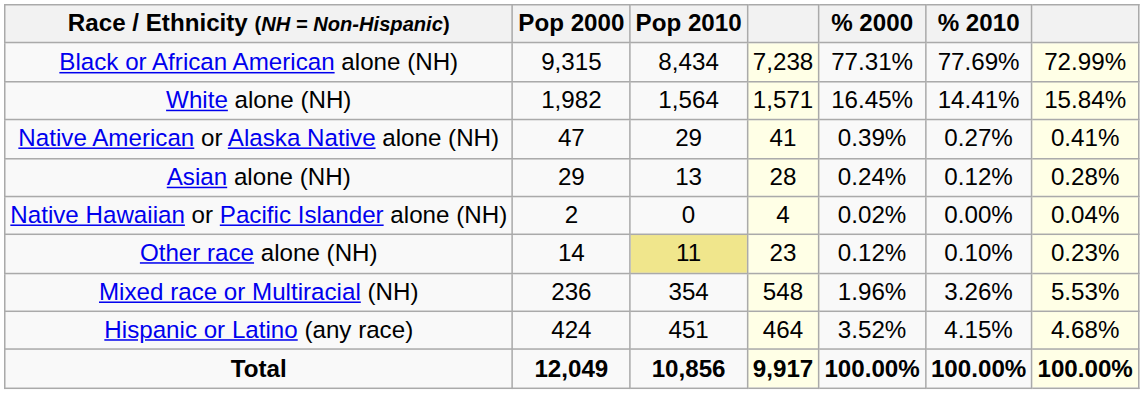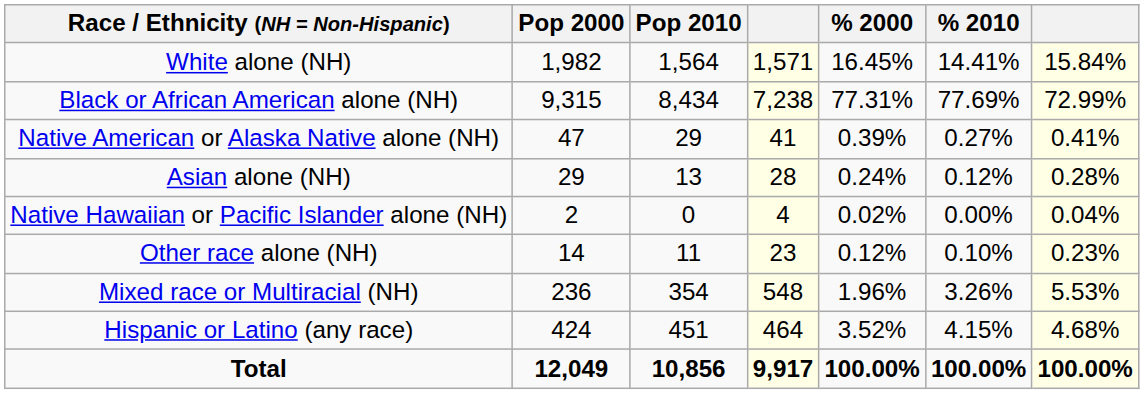rows swapped: (259, 100) <-> (259, 61)
(689, 253) khaki background -> (689, 253) no background
